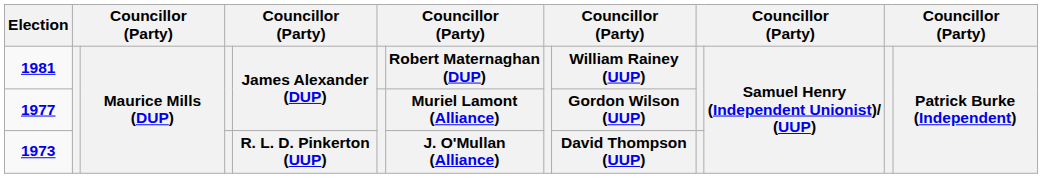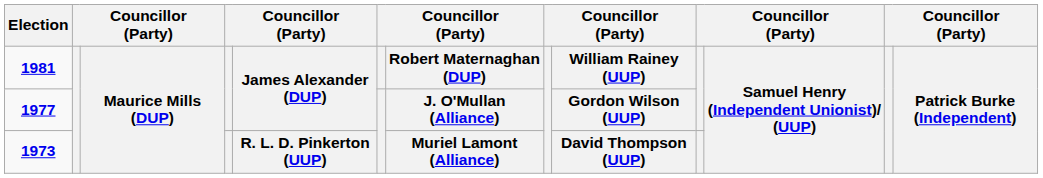(464, 109) Muriel Lamont (Alliance) -> (464, 109) J. O'Mullan (Alliance)
(464, 151) J. O'Mullan (Alliance) -> (464, 151) Muriel Lamont (Alliance)
